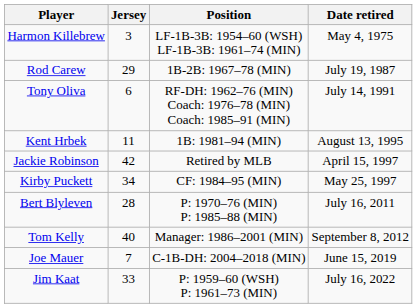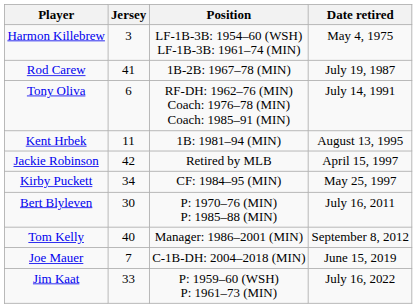(129, 70) 29 -> (129, 70) 41
(129, 202) 28 -> (129, 202) 30
